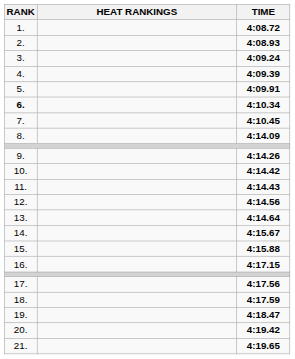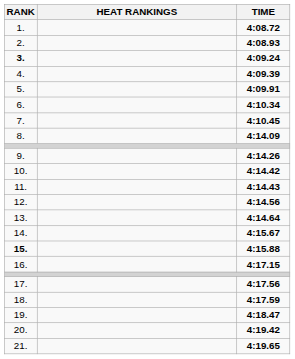(21, 58) normal -> (21, 58) bold
(21, 105) bold -> (21, 105) normal
(21, 248) normal -> (21, 248) bold
